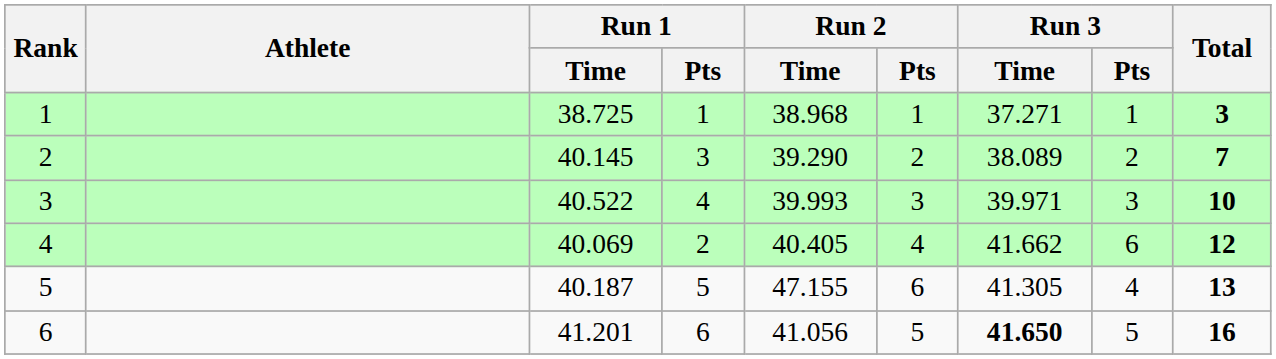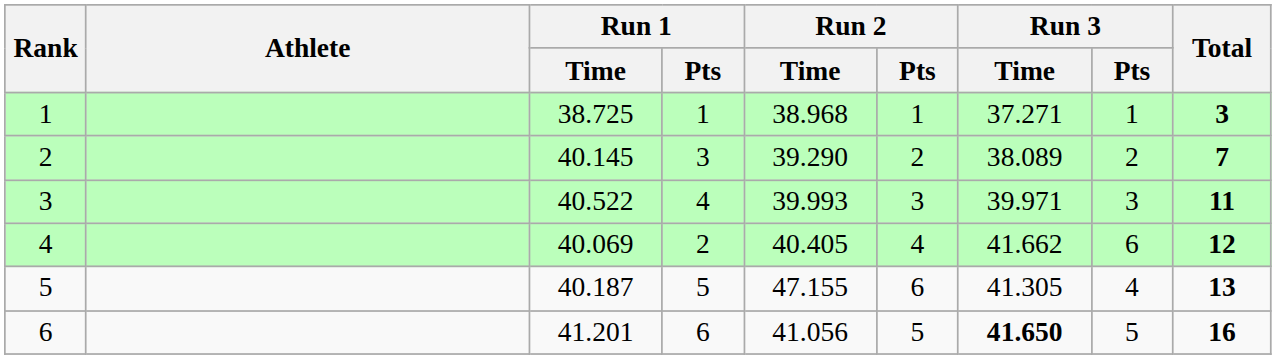(1222, 200) 10 -> (1222, 200) 11
